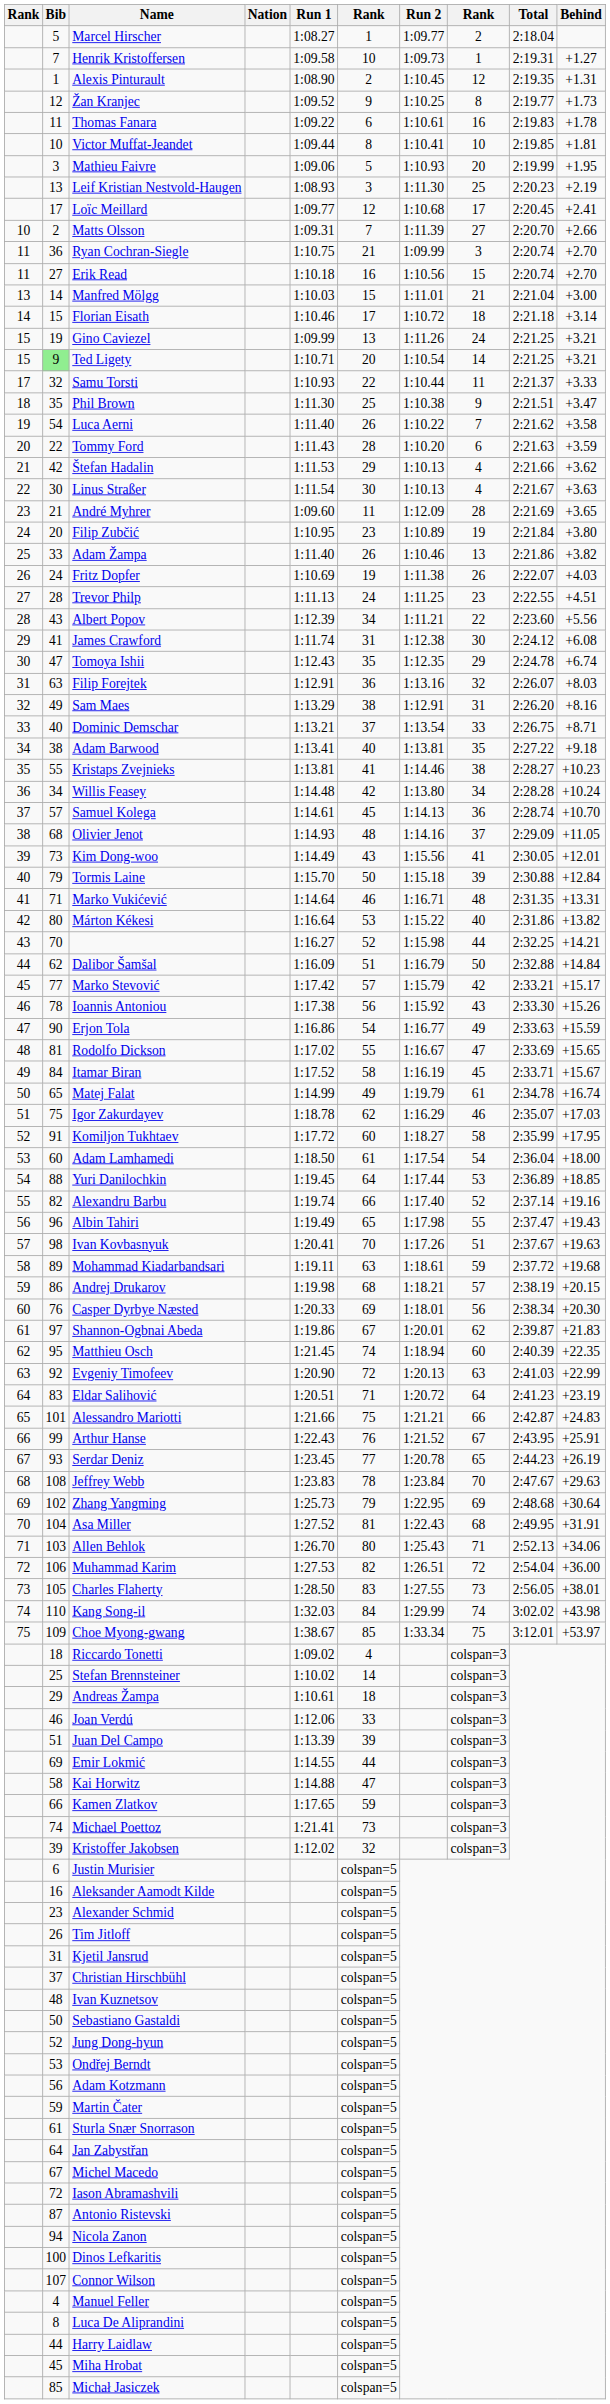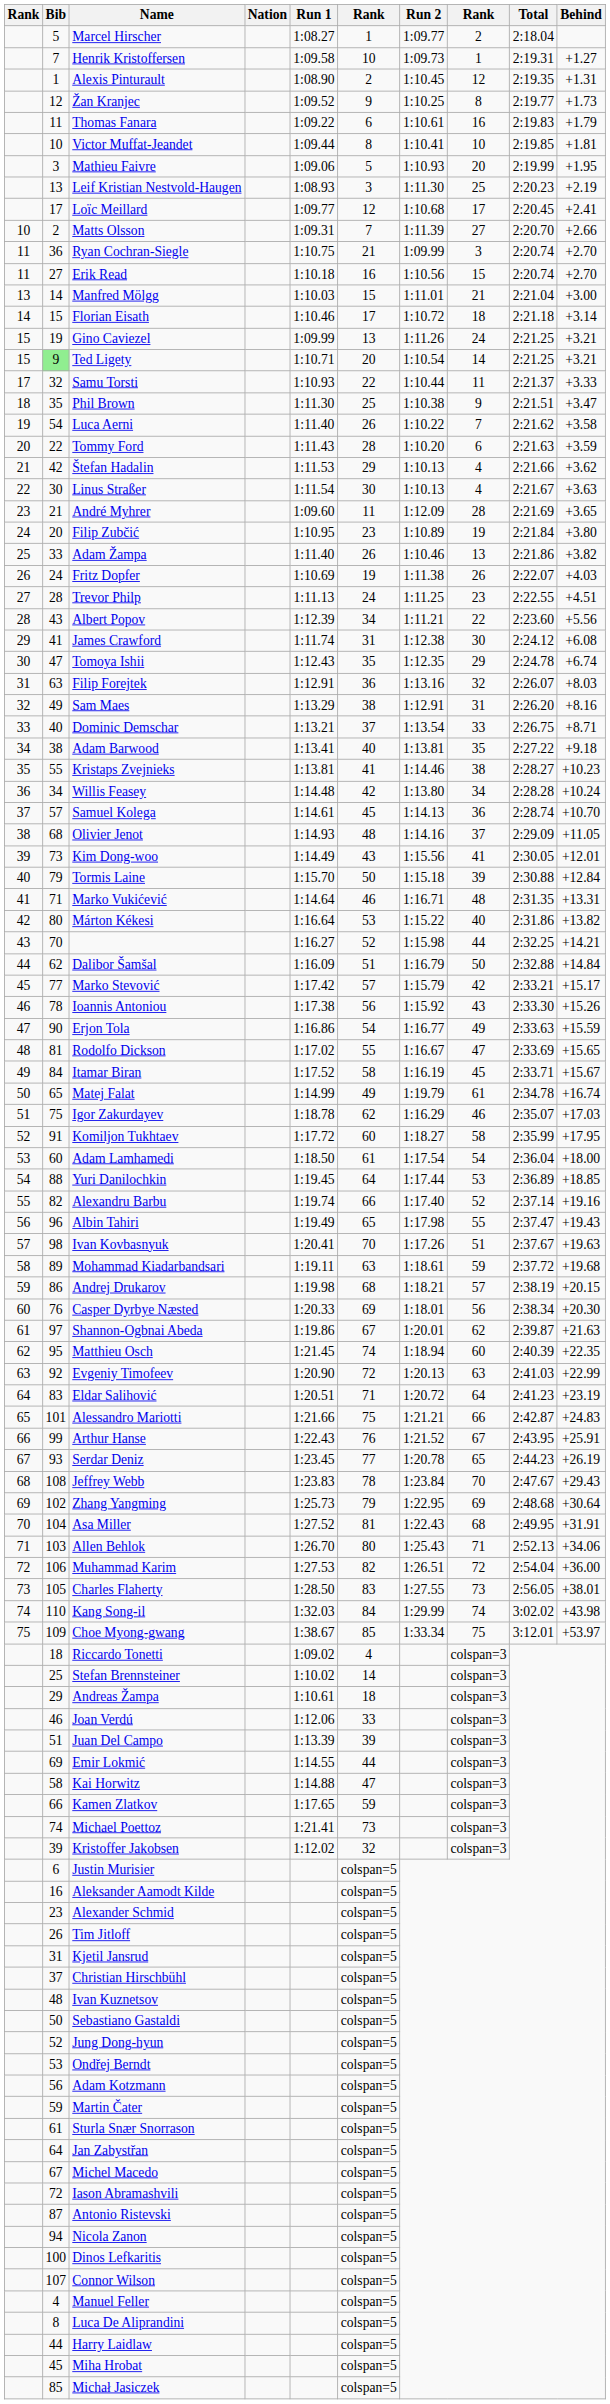(581, 123) +1.78 -> (581, 123) +1.79
(581, 1330) +21.83 -> (581, 1330) +21.63
(581, 1481) +29.63 -> (581, 1481) +29.43
